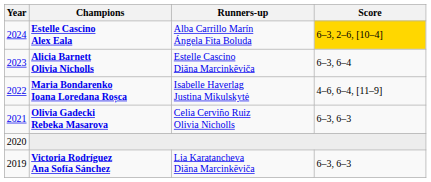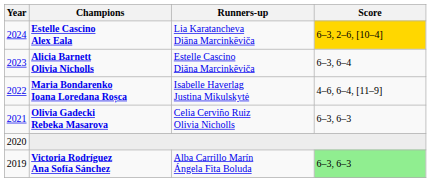(214, 35) Alba Carrillo Marín Ángela Fita Boluda -> (214, 35) Lia Karatancheva Diāna Marcinkēviča
(214, 164) Lia Karatancheva Diāna Marcinkēviča -> (214, 164) Alba Carrillo Marín Ángela Fita Boluda
(334, 164) no background -> (334, 164) lightgreen background
